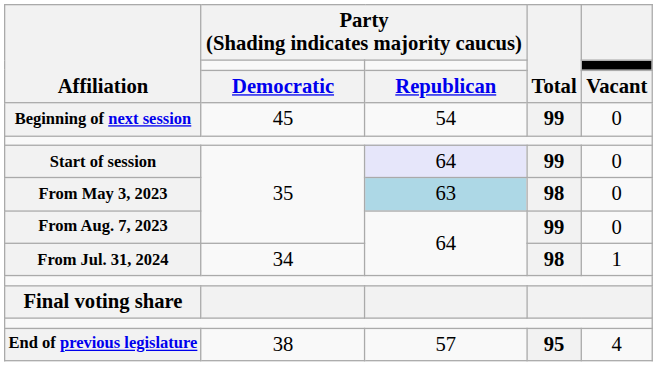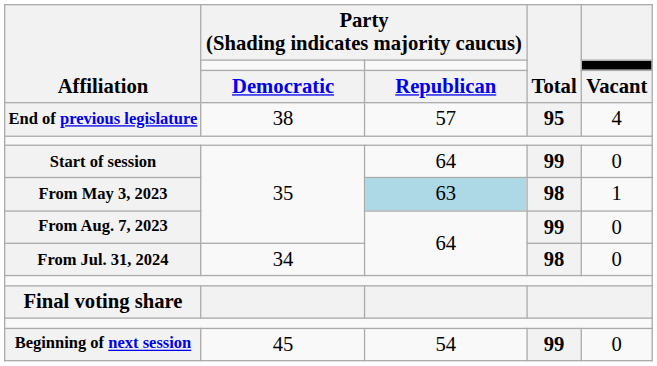rows swapped: (103, 344) <-> (103, 119)
(446, 161) lavender background -> (446, 161) no background
(617, 194) 0 -> (617, 194) 1
(617, 259) 1 -> (617, 259) 0
